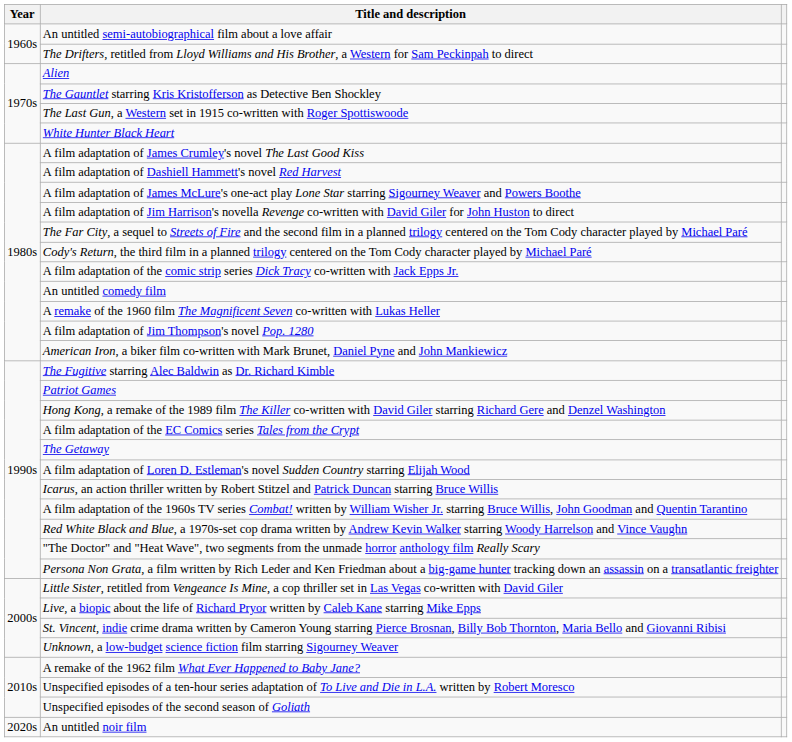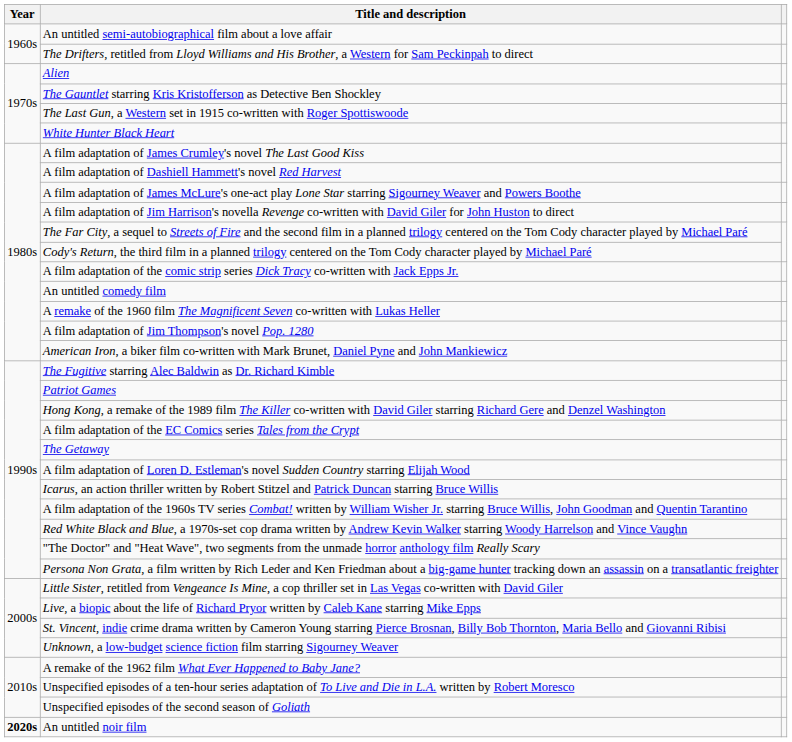(22, 726) normal -> (22, 726) bold
